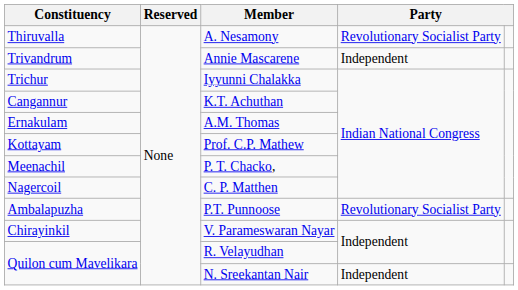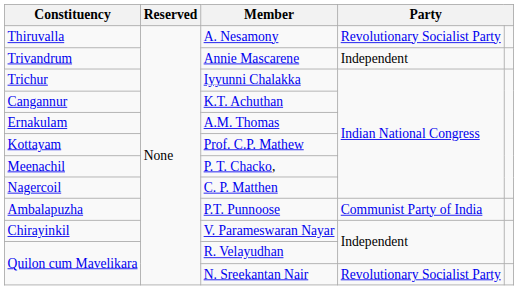(421, 209) Revolutionary Socialist Party -> (412, 209) Communist Party of India
(374, 274) Independent -> (421, 274) Revolutionary Socialist Party
